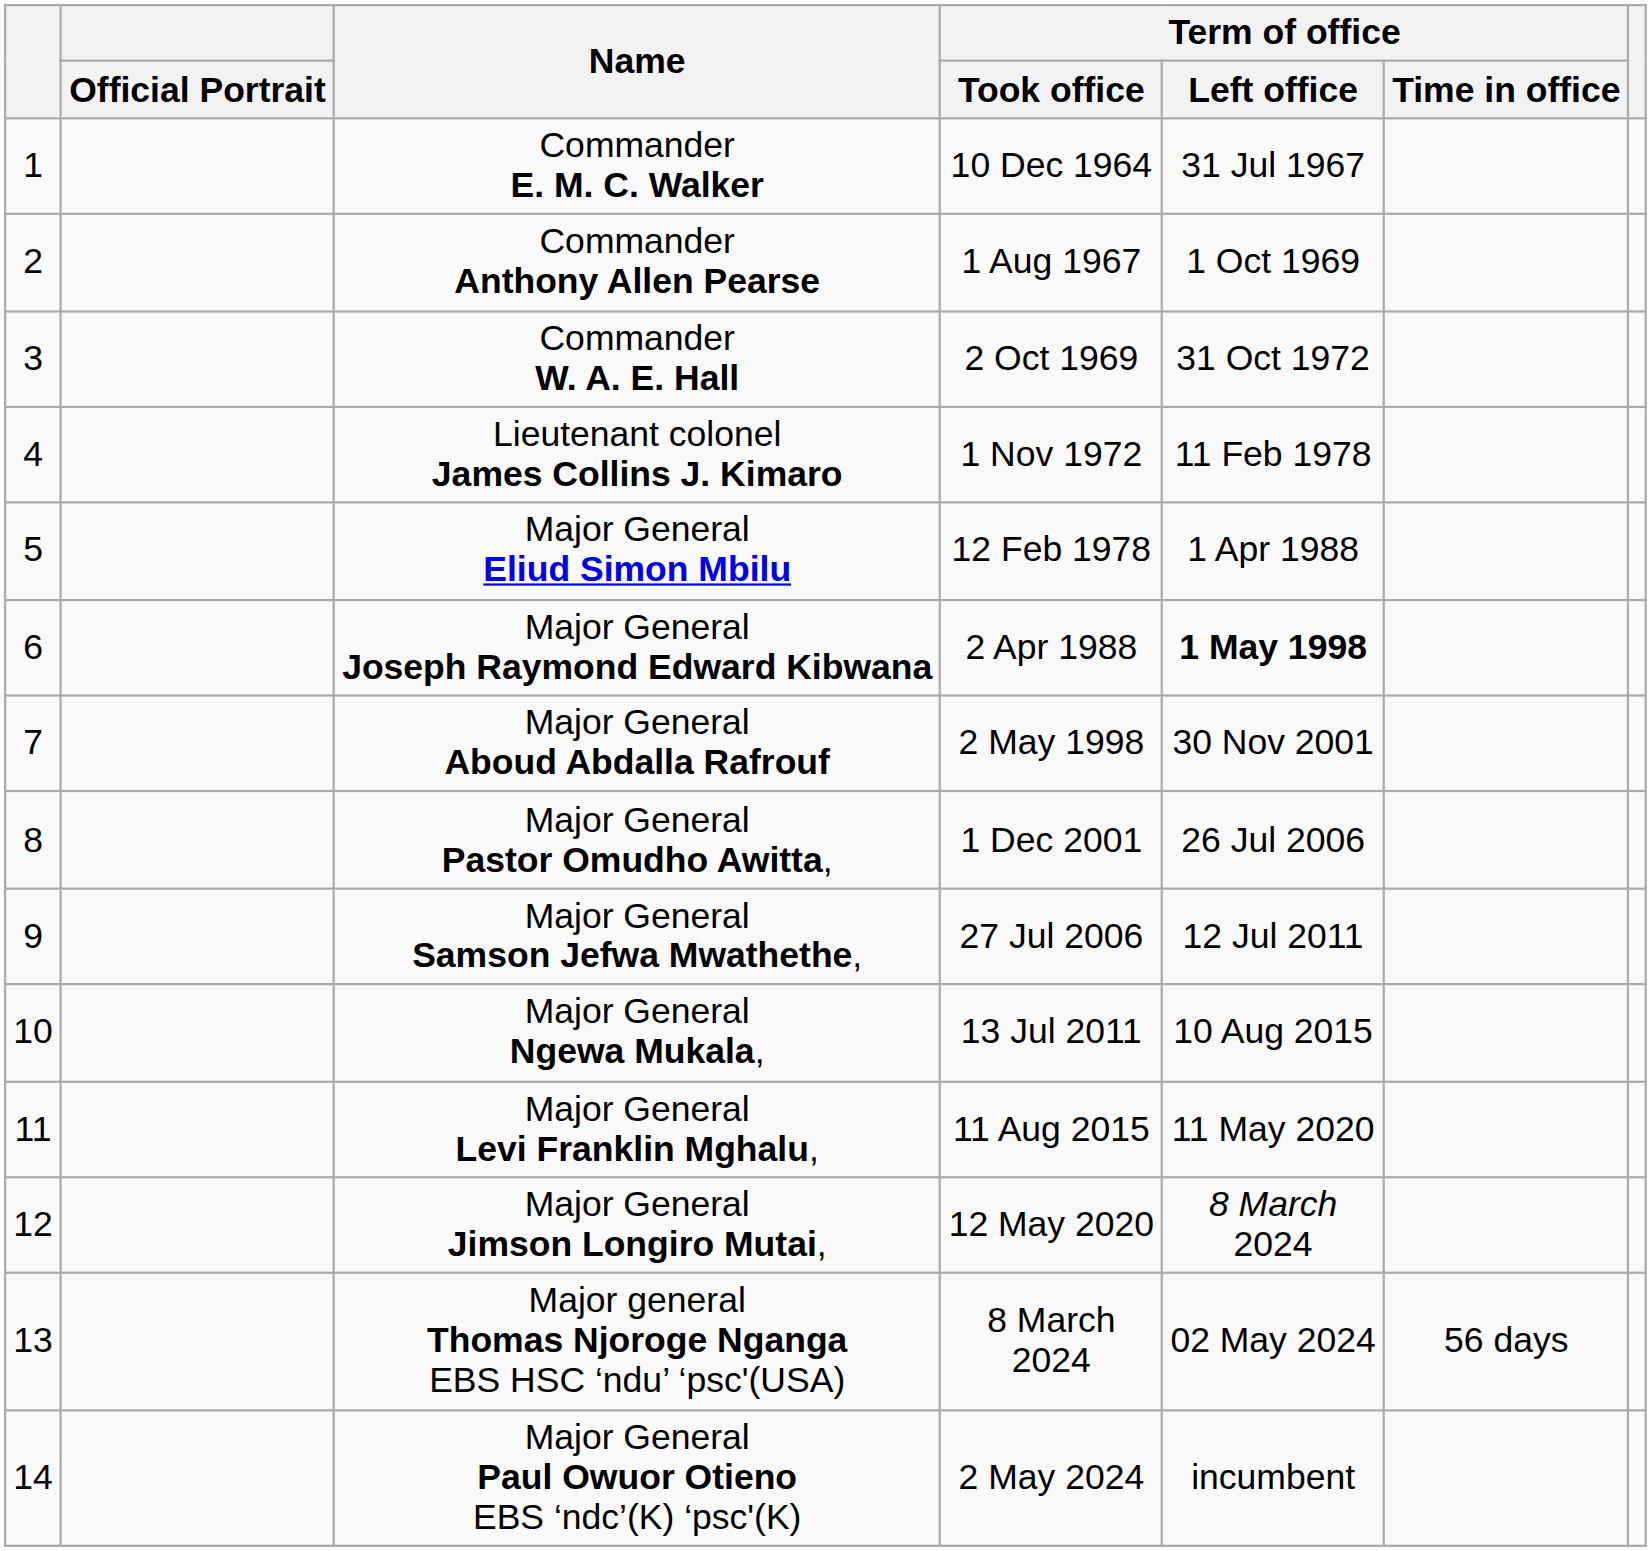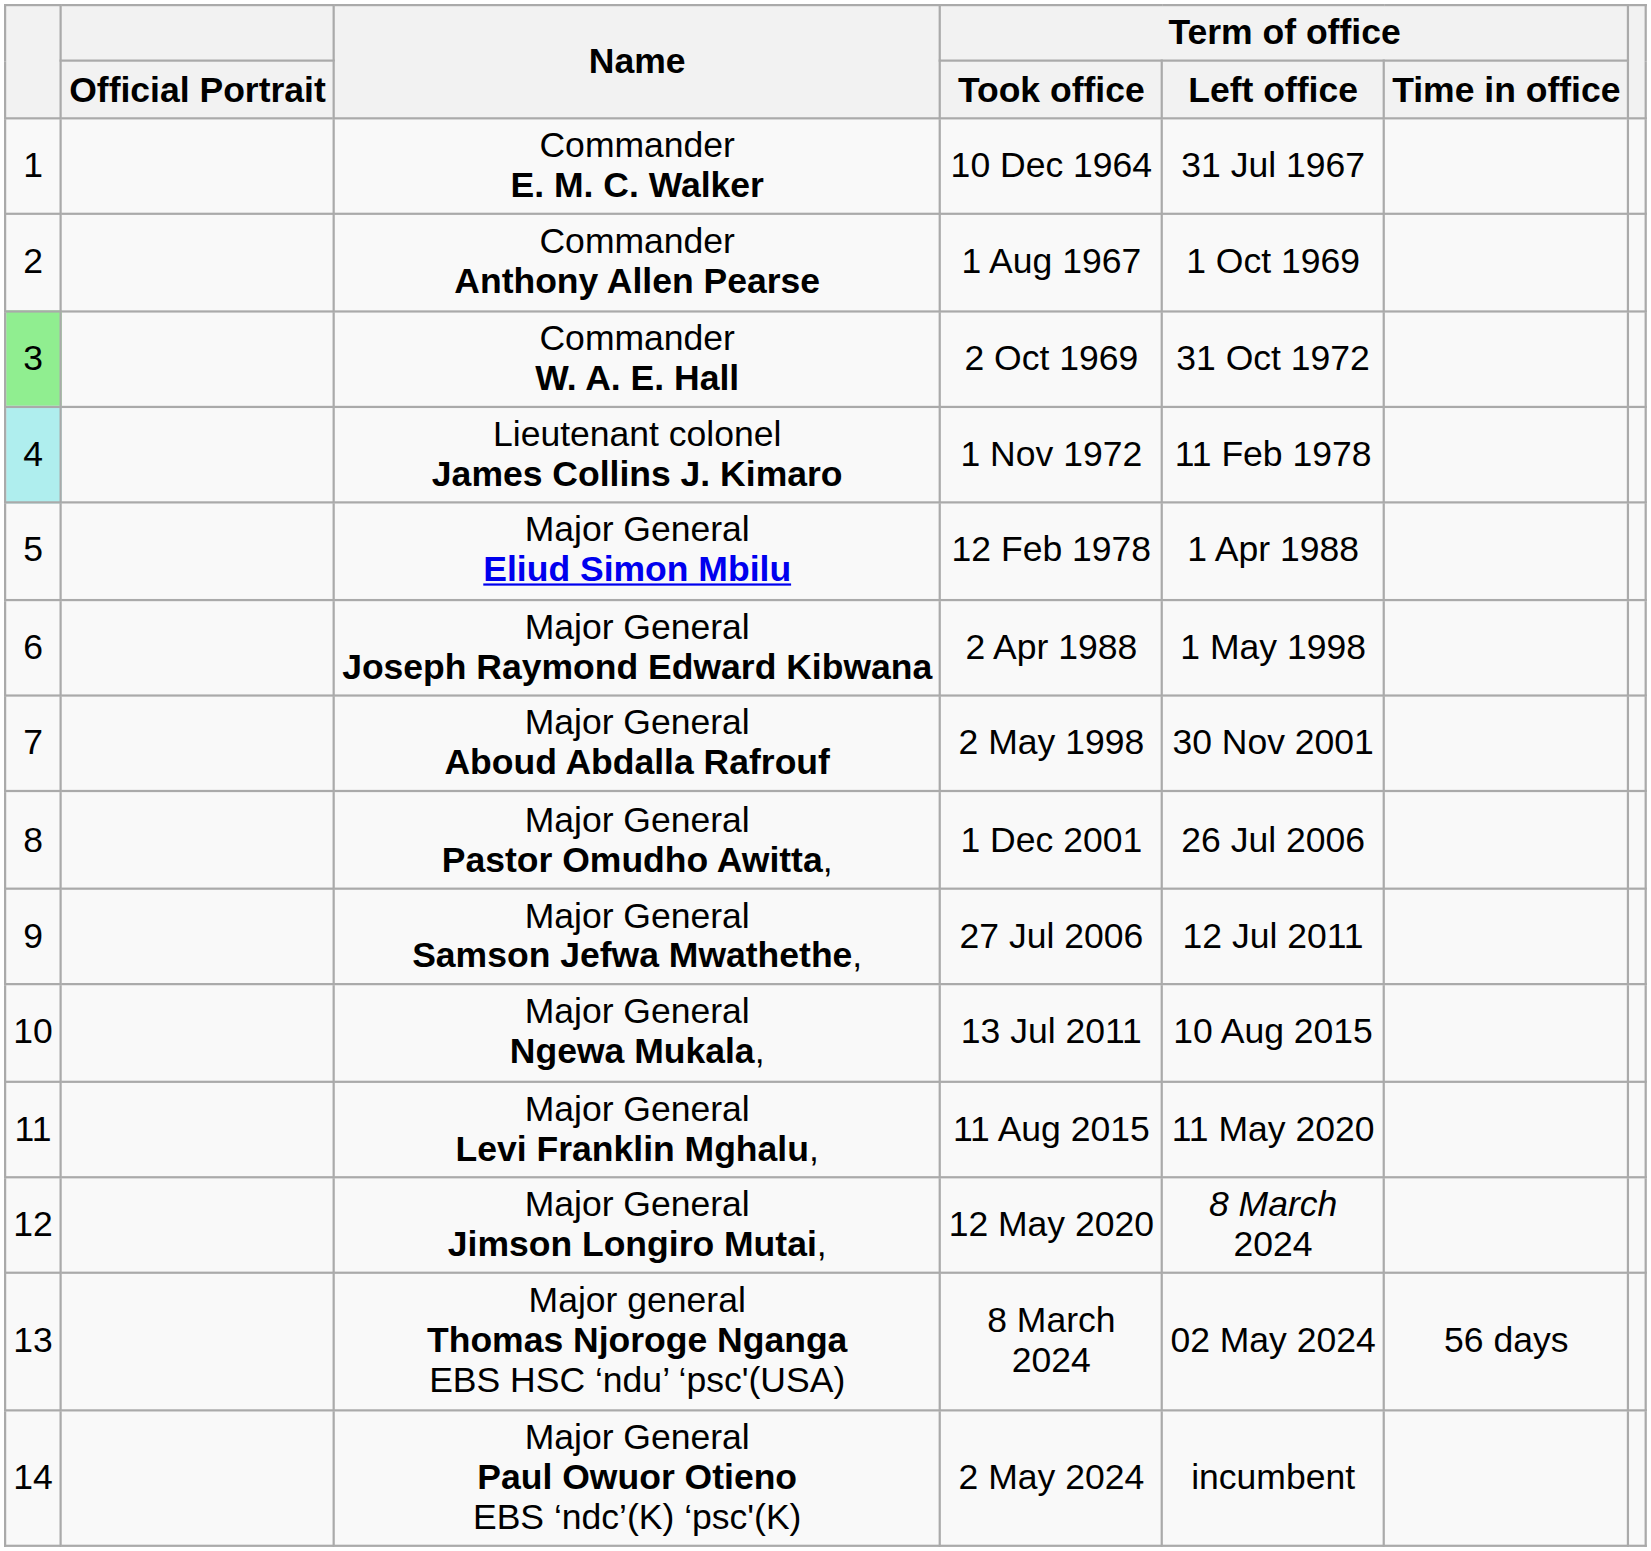(33, 357) no background -> (33, 357) lightgreen background
(33, 454) no background -> (33, 454) paleturquoise background
(1273, 646) bold -> (1273, 646) normal
